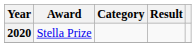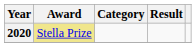(64, 33) no background -> (64, 33) khaki background
